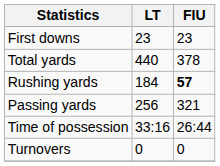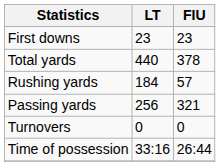(185, 82) bold -> (185, 82) normal
rows swapped: (39, 149) <-> (68, 127)
